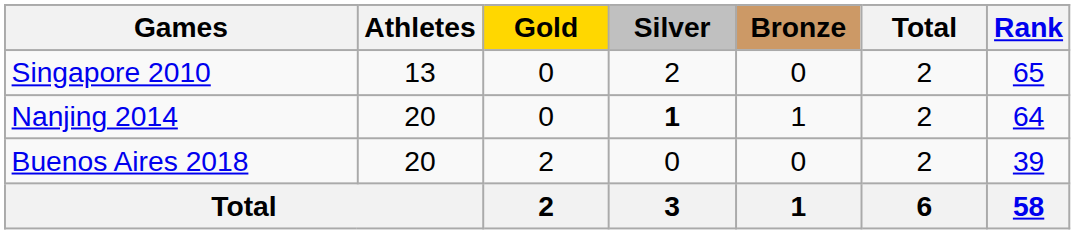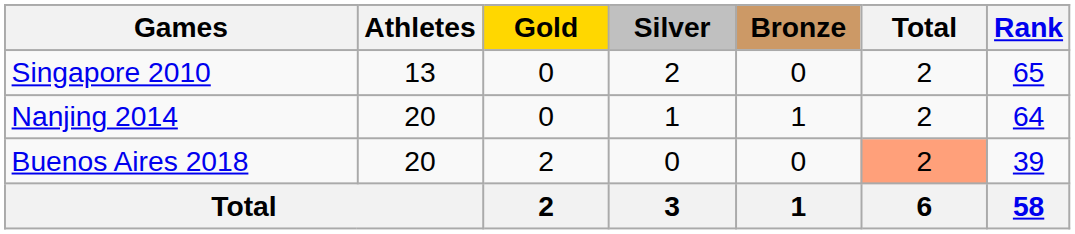(672, 117) bold -> (672, 117) normal
(924, 161) no background -> (924, 161) lightsalmon background
